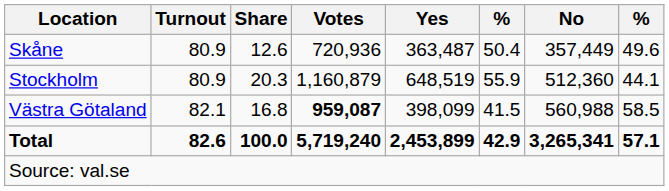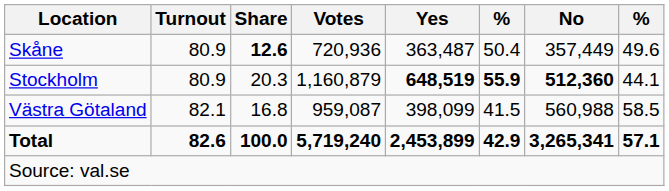(269, 49) normal -> (269, 49) bold
(440, 79) normal -> (440, 79) bold
(502, 79) normal -> (502, 79) bold
(579, 79) normal -> (579, 79) bold
(347, 110) bold -> (347, 110) normal
